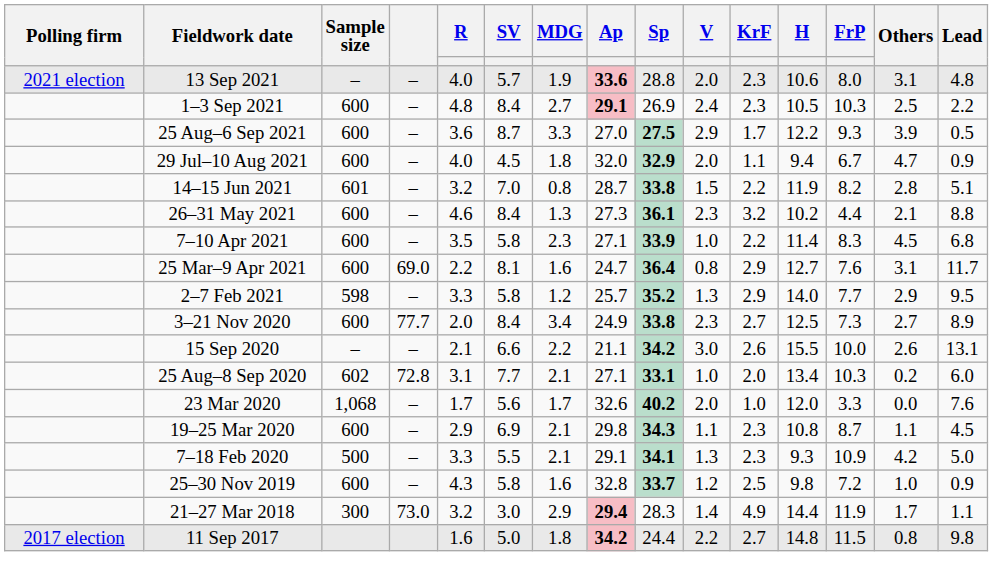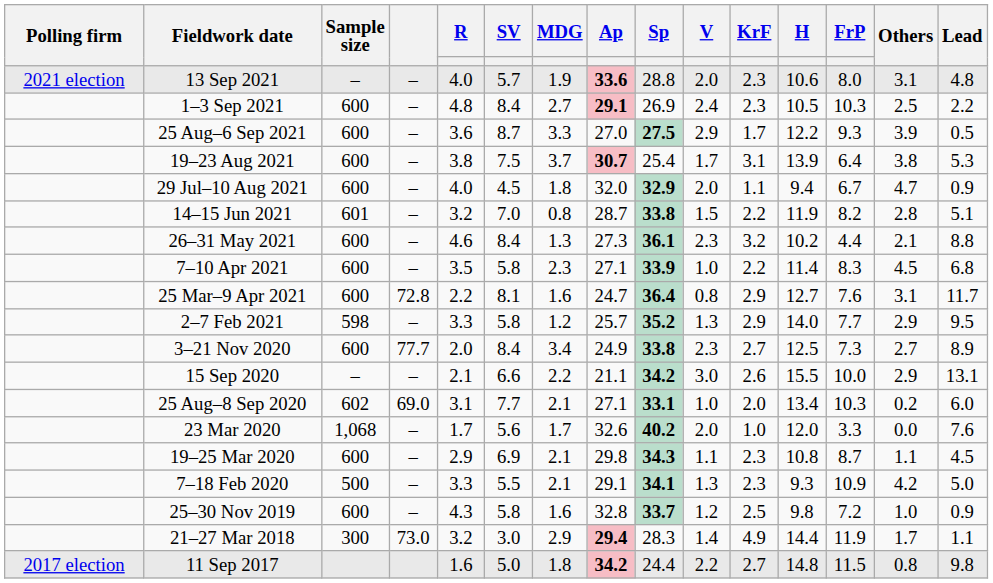+ row: (232, 160)
(413, 268) 69.0 -> (413, 295) 72.8
(906, 349) 2.6 -> (906, 376) 2.9
(413, 376) 72.8 -> (413, 403) 69.0
